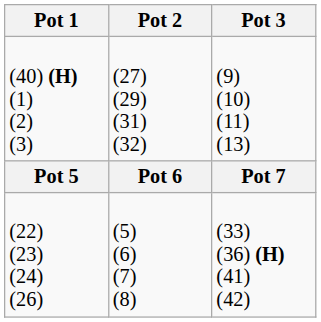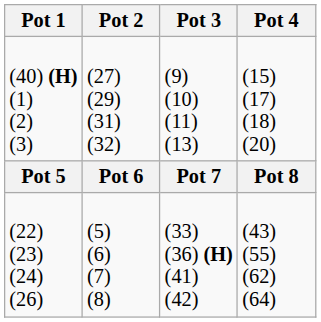+ column: (276, 20)
